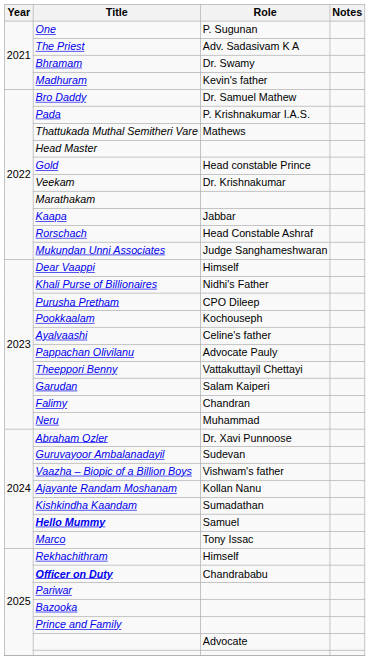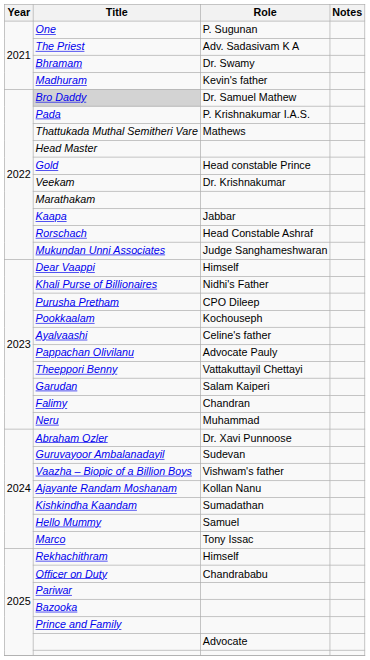(61, 98) no background -> (61, 98) lightgrey background
(70, 523) bold -> (68, 523) normal
(74, 574) bold -> (71, 574) normal
